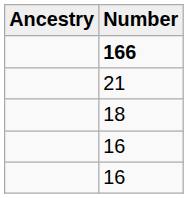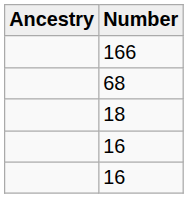(120, 51) bold -> (120, 51) normal
(114, 83) 21 -> (114, 83) 68
